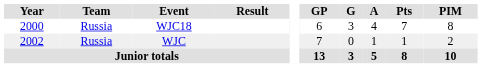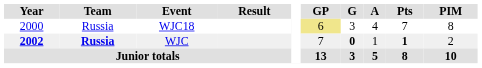(319, 26) no background -> (321, 26) khaki background
(32, 41) normal -> (32, 41) bold
(96, 41) normal -> (98, 41) bold
(351, 41) normal -> (352, 41) bold
(404, 41) normal -> (405, 41) bold
